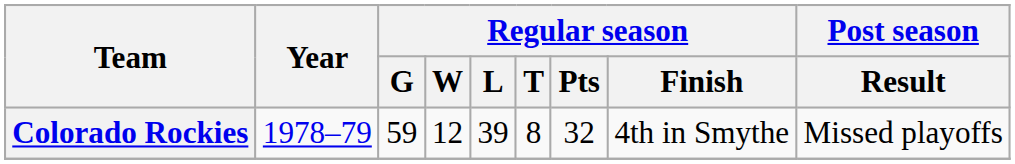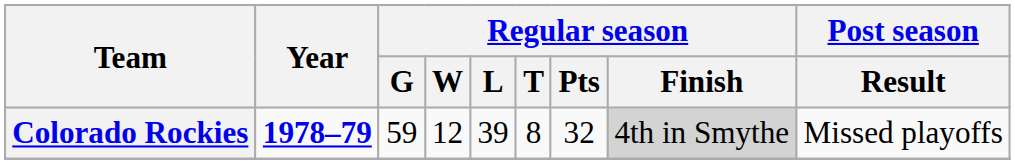(317, 133) normal -> (317, 133) bold
(702, 133) no background -> (702, 133) lightgrey background
